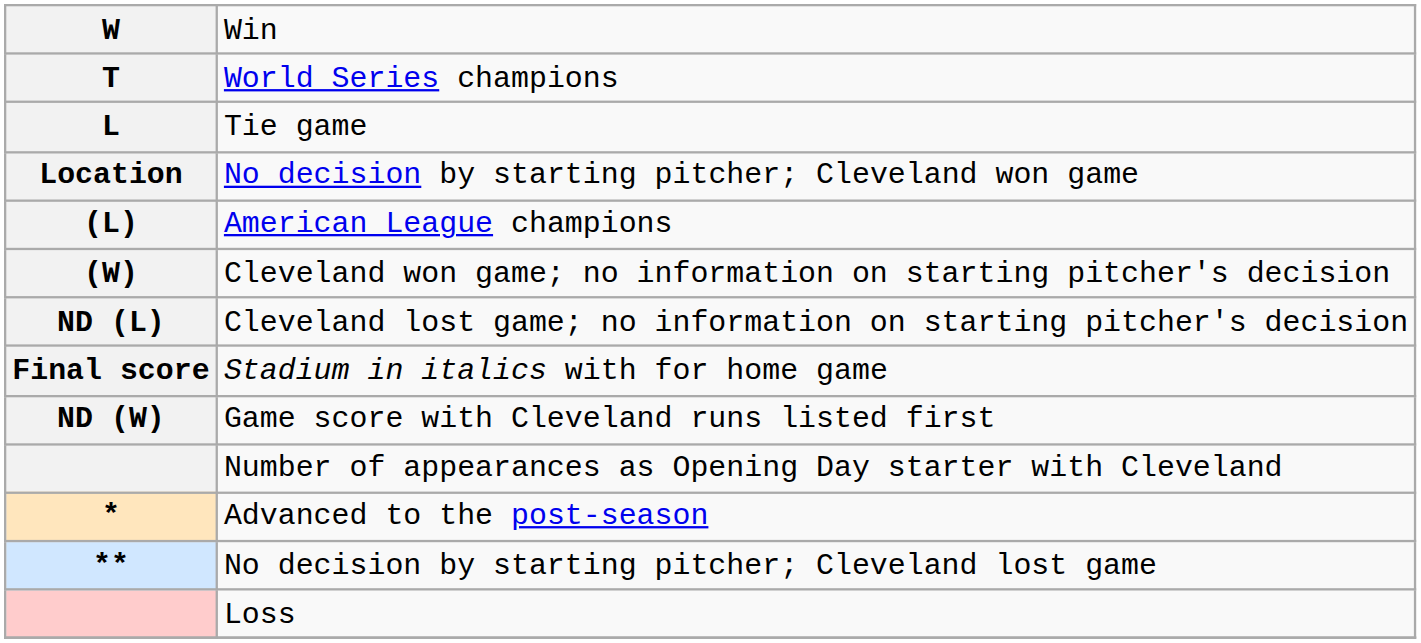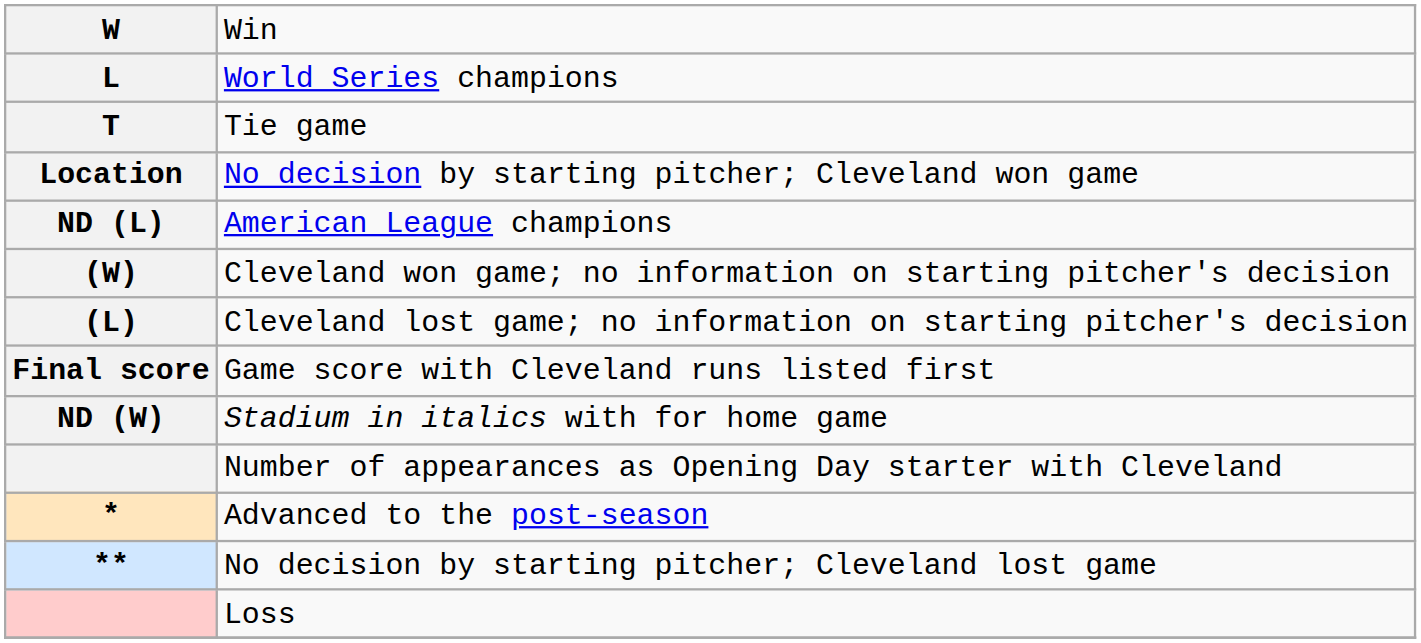(111, 78) T -> (111, 78) L
(111, 127) L -> (111, 127) T
(111, 224) (L) -> (111, 224) ND (L)
(111, 322) ND (L) -> (111, 322) (L)
(556, 371) Stadium in italics with for home game -> (610, 371) Game score with Cleveland runs listed first
(610, 419) Game score with Cleveland runs listed first -> (556, 419) Stadium in italics with for home game
